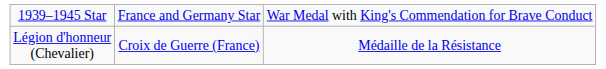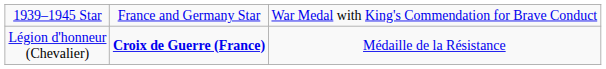(189, 45) normal -> (189, 45) bold
